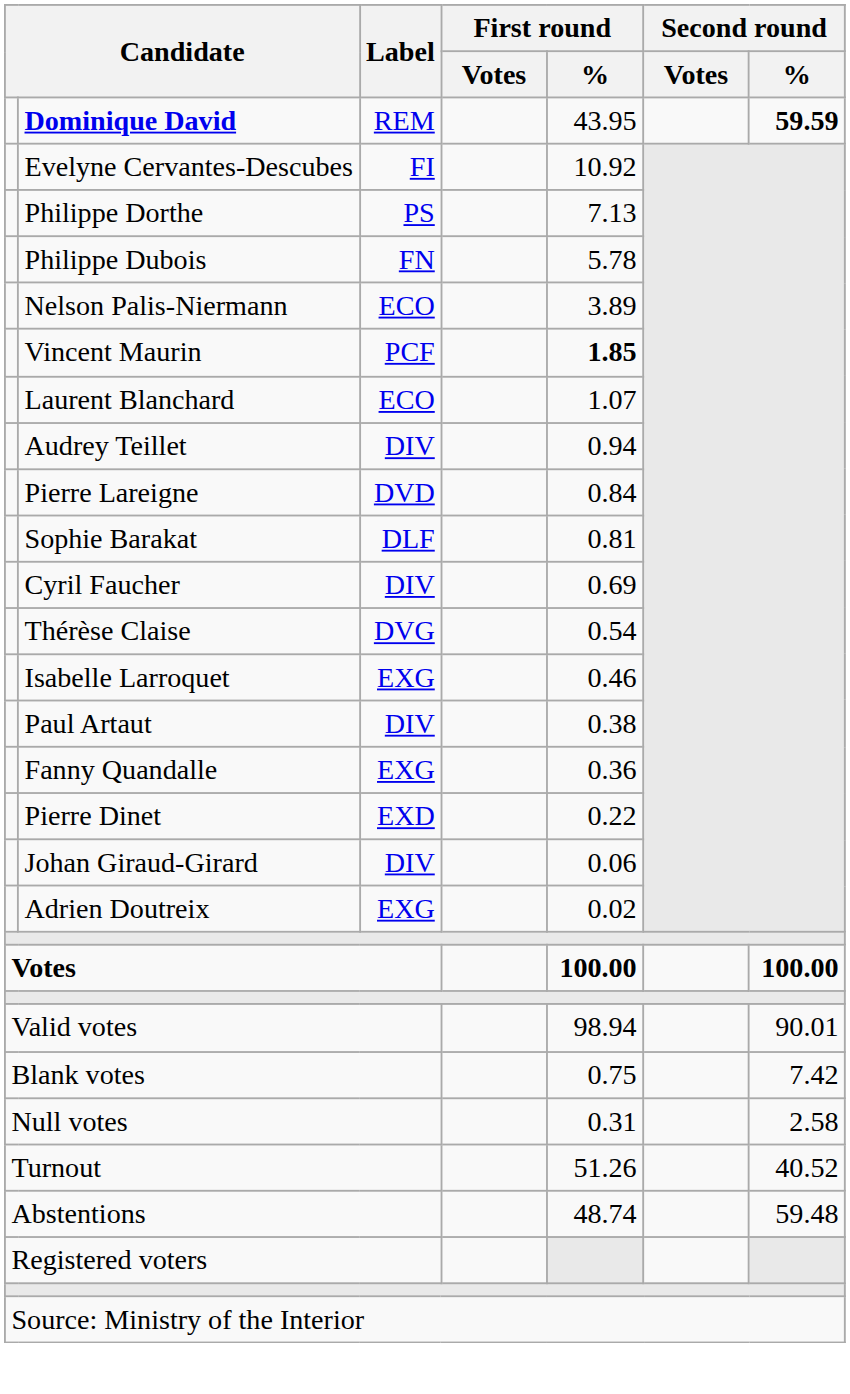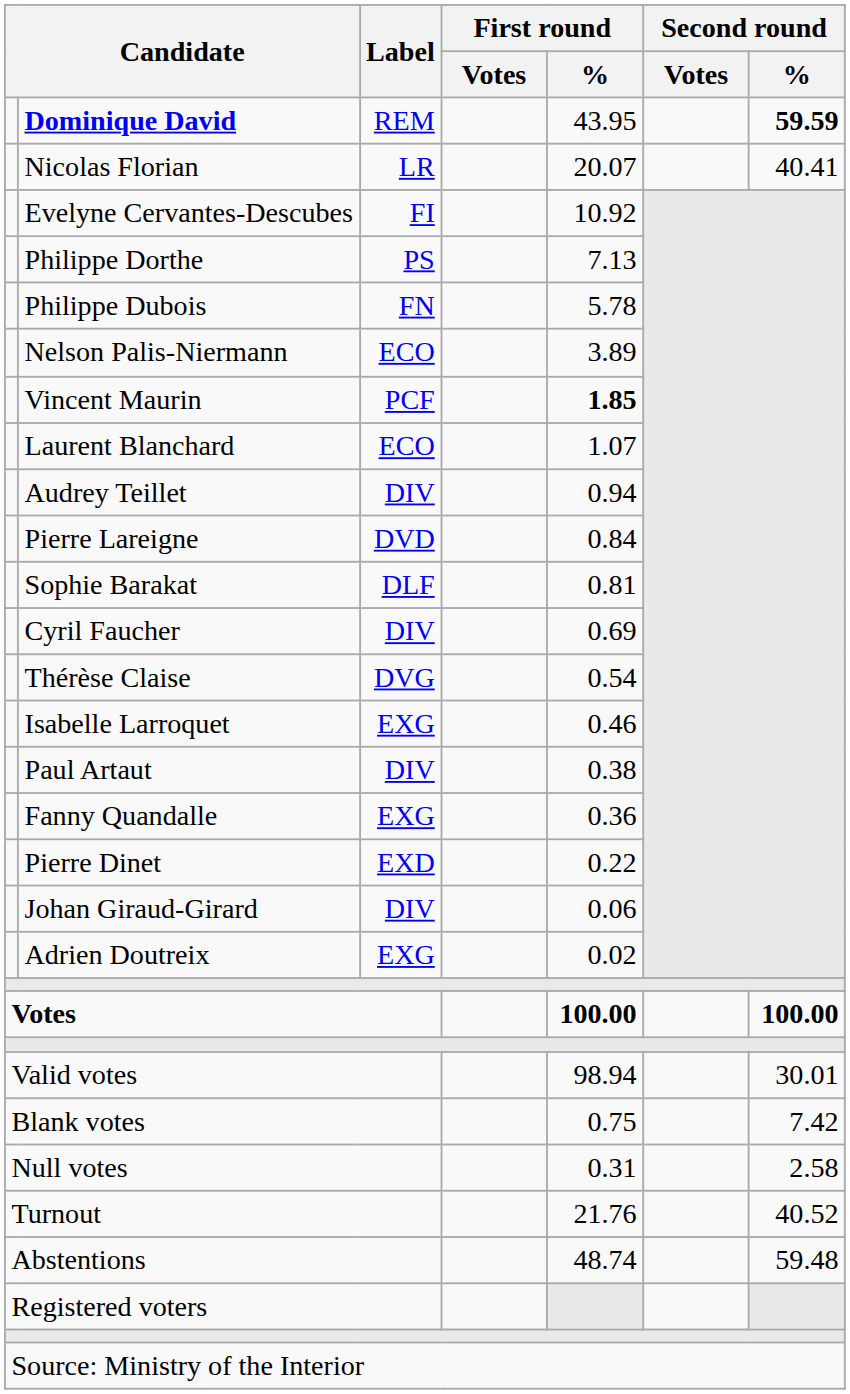+ row: (112, 166)
(807, 1027) 90.01 -> (807, 1074) 30.01
(605, 1166) 51.26 -> (605, 1213) 21.76
